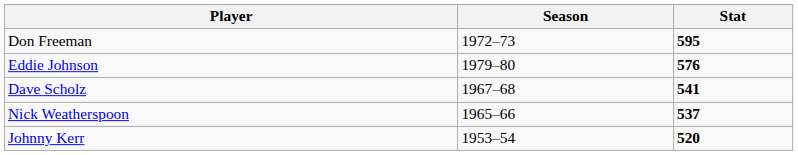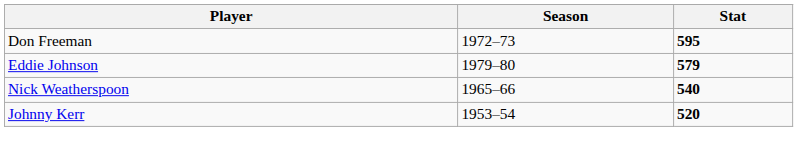(688, 65) 576 -> (688, 65) 579
- row: (47, 89)
(688, 114) 537 -> (688, 89) 540
